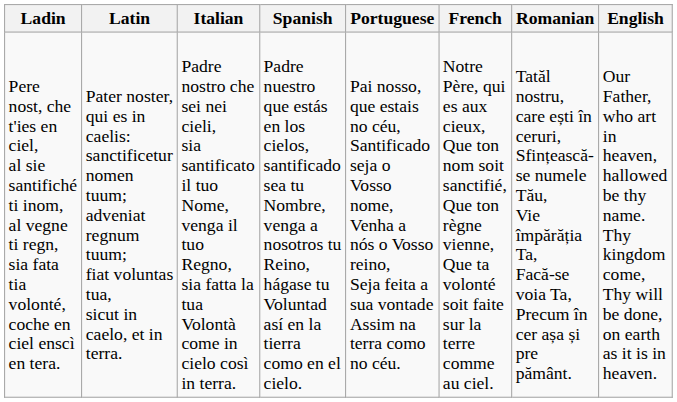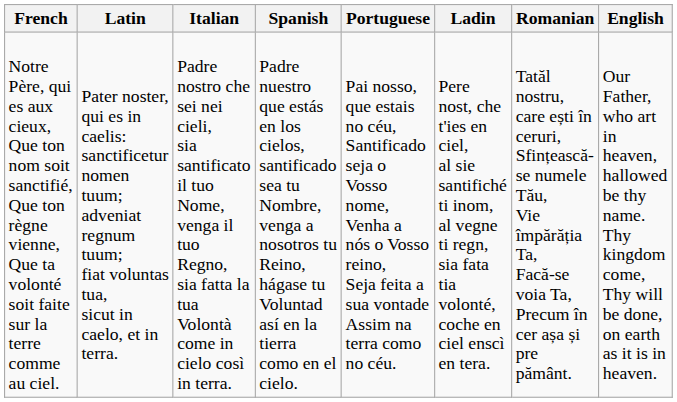columns swapped: (43, 18) <-> (475, 18)
